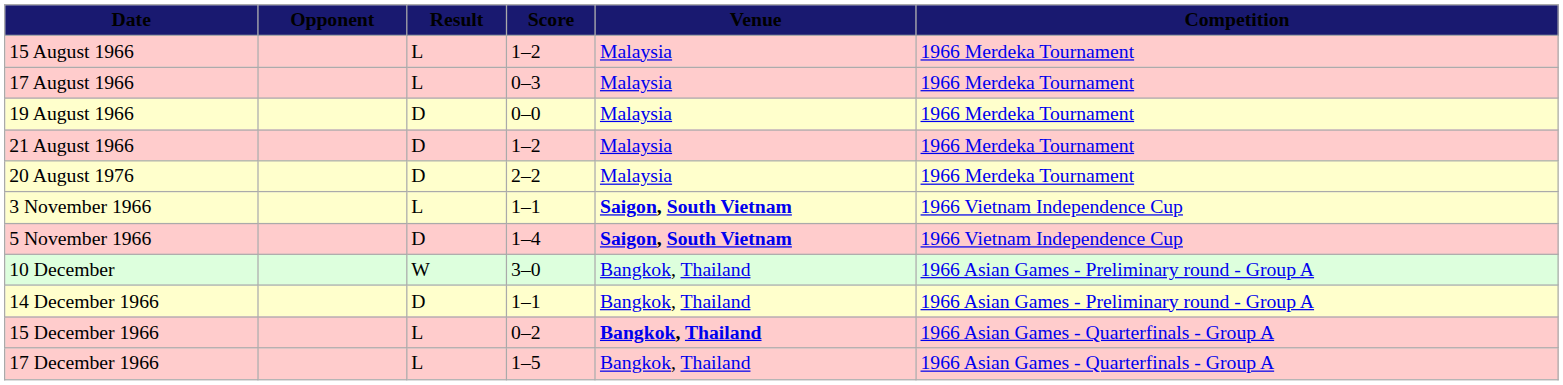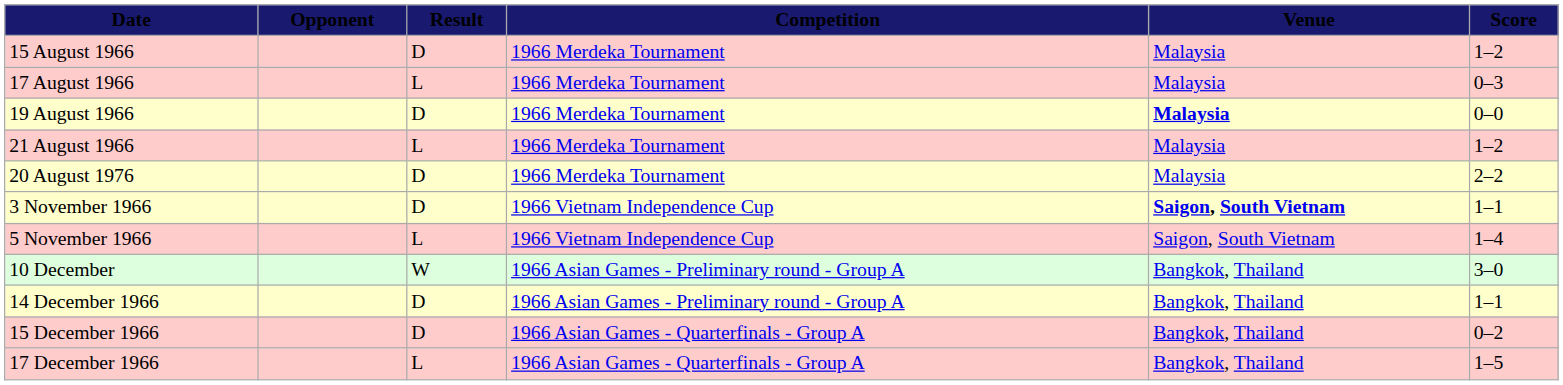columns swapped: (551, 20) <-> (1237, 20)
(417, 51) L -> (418, 51) D
(636, 113) normal -> (1191, 113) bold
(418, 144) D -> (417, 144) L
(417, 207) L -> (418, 207) D
(418, 238) D -> (417, 238) L
(696, 238) bold -> (1244, 238) normal
(417, 332) L -> (418, 332) D
(681, 332) bold -> (1228, 332) normal
